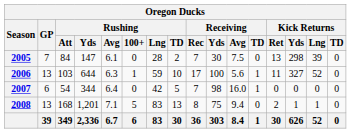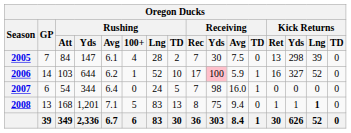(134, 58) 0 -> (134, 58) 4
(47, 74) 13 -> (47, 74) 14
(111, 74) 6.3 -> (111, 74) 6.2
(157, 74) 59 -> (157, 74) 52
(216, 74) no background -> (216, 74) pink background
(238, 74) 5.6 -> (238, 74) 5.9
(276, 74) 11 -> (276, 74) 16
(157, 89) 42 -> (157, 89) 24
(276, 105) 2 -> (276, 105) 1
(317, 105) normal -> (317, 105) bold
